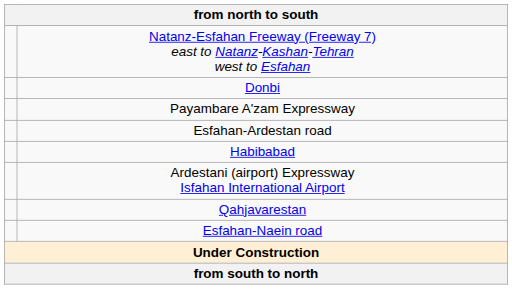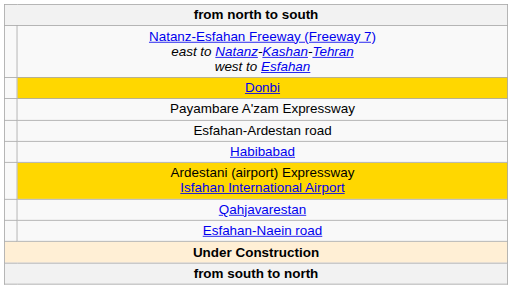(262, 88) no background -> (262, 88) gold background
(262, 180) no background -> (262, 180) gold background
